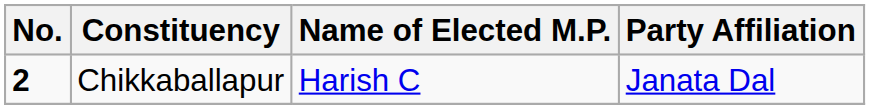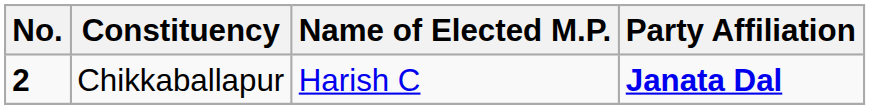(701, 80) normal -> (704, 80) bold
